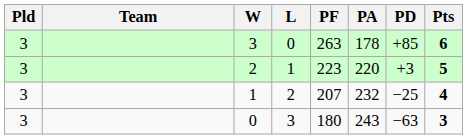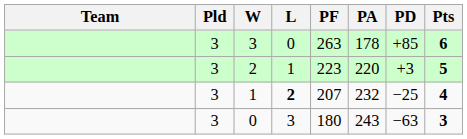columns swapped: (138, 17) <-> (24, 17)
(291, 95) normal -> (291, 95) bold
